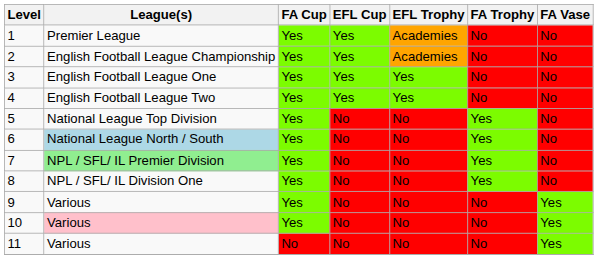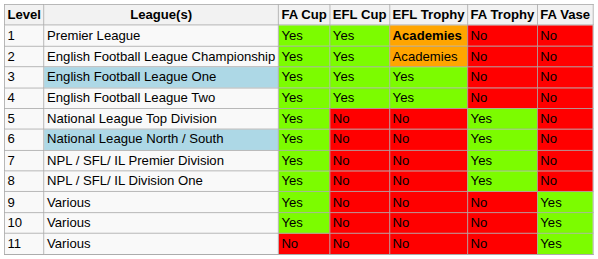(425, 35) normal -> (427, 35) bold
(132, 77) no background -> (132, 77) lightblue background
(136, 160) lightgreen background -> (136, 160) no background
(69, 222) pink background -> (69, 222) no background
